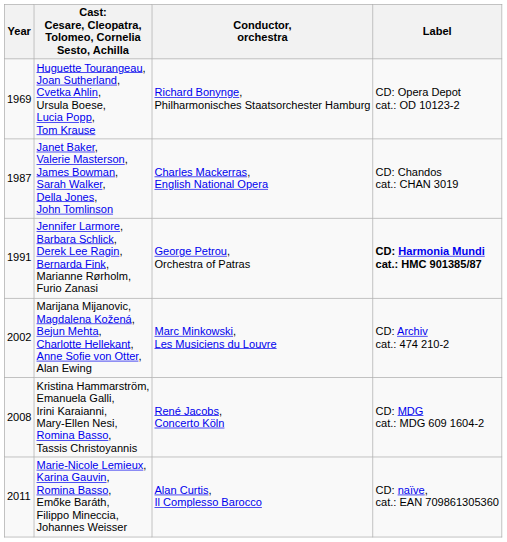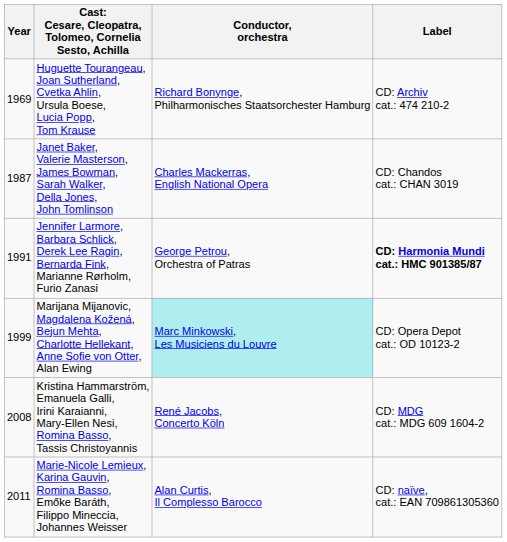(418, 99) CD: Opera Depot cat.: OD 10123-2 -> (412, 99) CD: Archiv cat.: 474 210-2
(19, 337) 2002 -> (19, 337) 1999
(216, 337) no background -> (216, 337) paleturquoise background
(412, 337) CD: Archiv cat.: 474 210-2 -> (418, 337) CD: Opera Depot cat.: OD 10123-2
